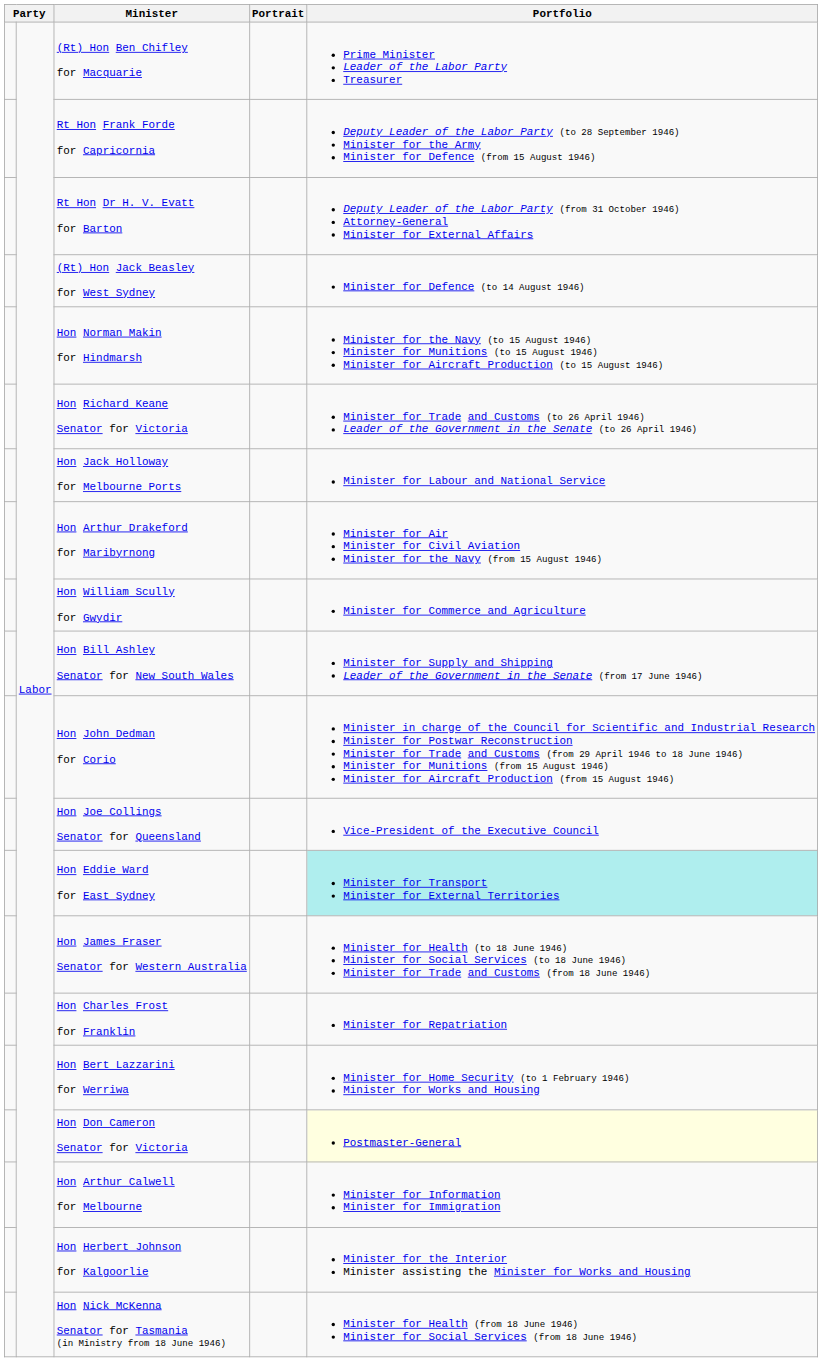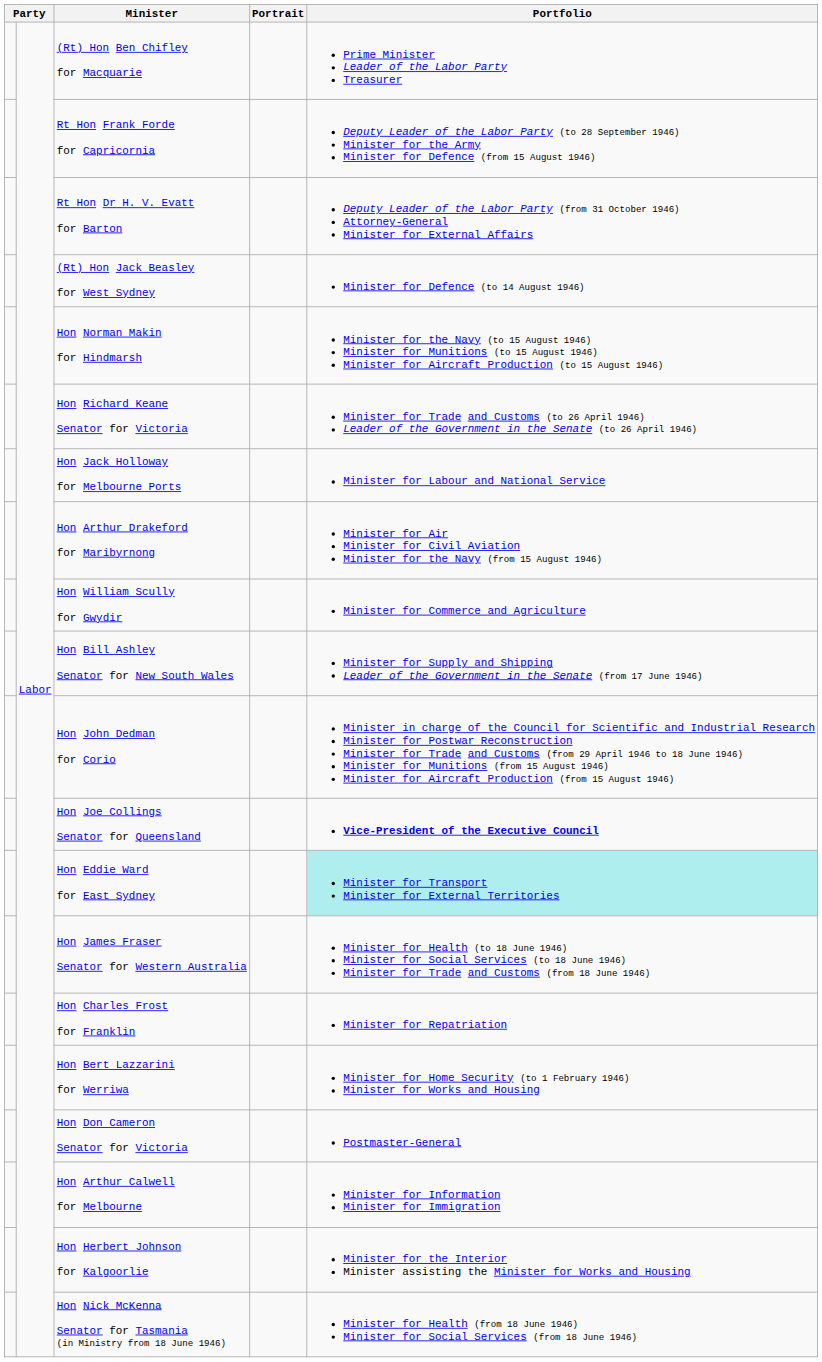(562, 831) normal -> (562, 831) bold
(562, 1142) lightyellow background -> (562, 1142) no background
